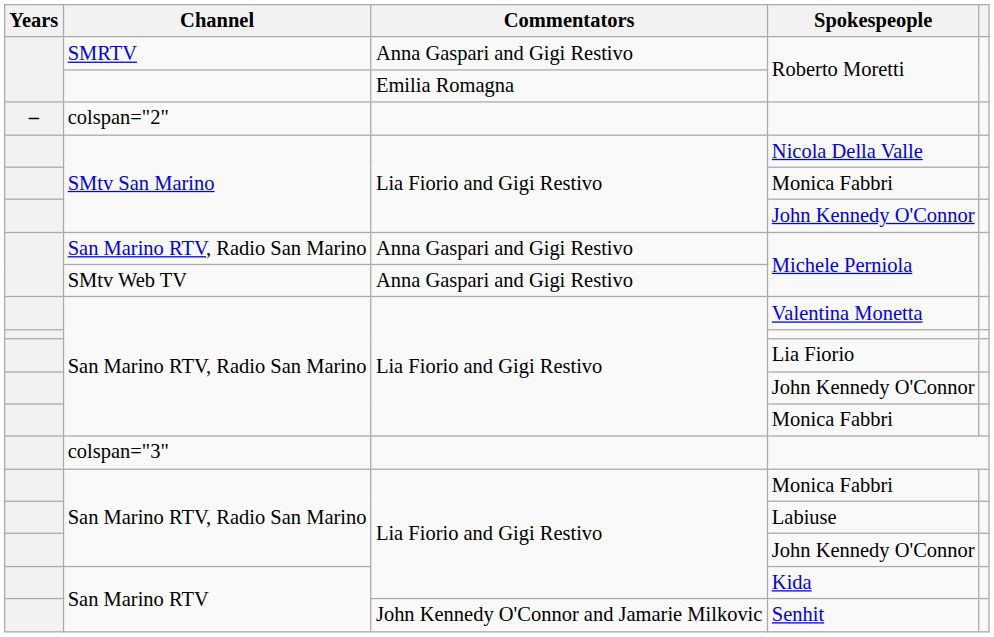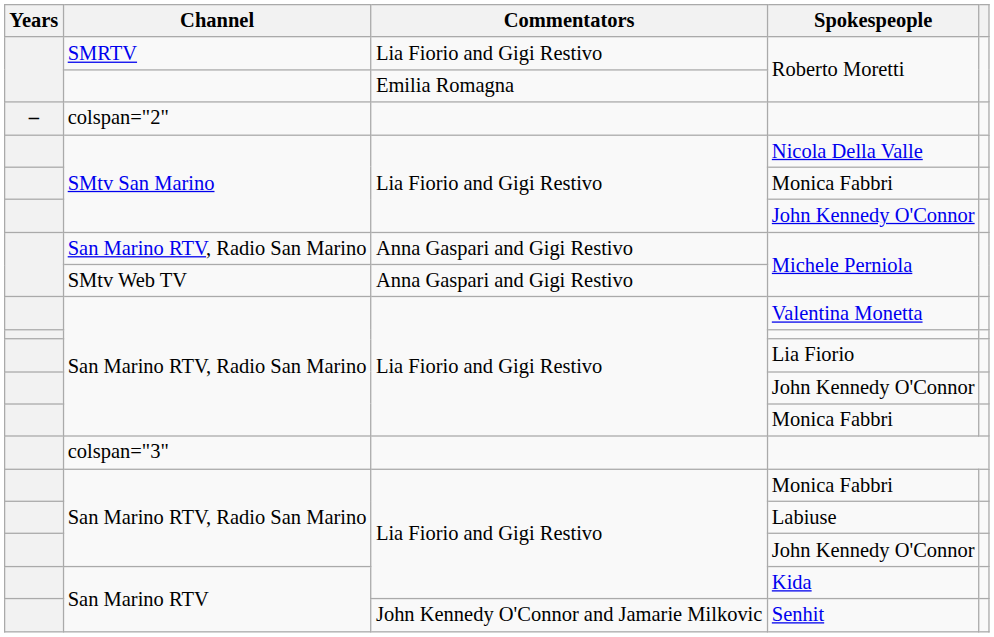(504, 53) Anna Gaspari and Gigi Restivo -> (489, 53) Lia Fiorio and Gigi Restivo
